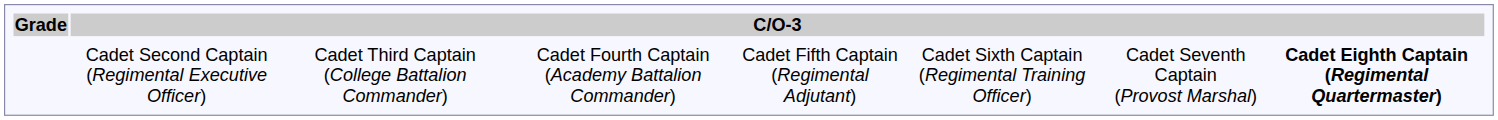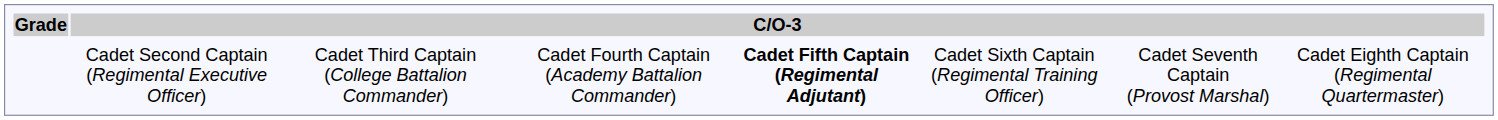(820, 75) normal -> (826, 75) bold
(1377, 75) bold -> (1383, 75) normal
